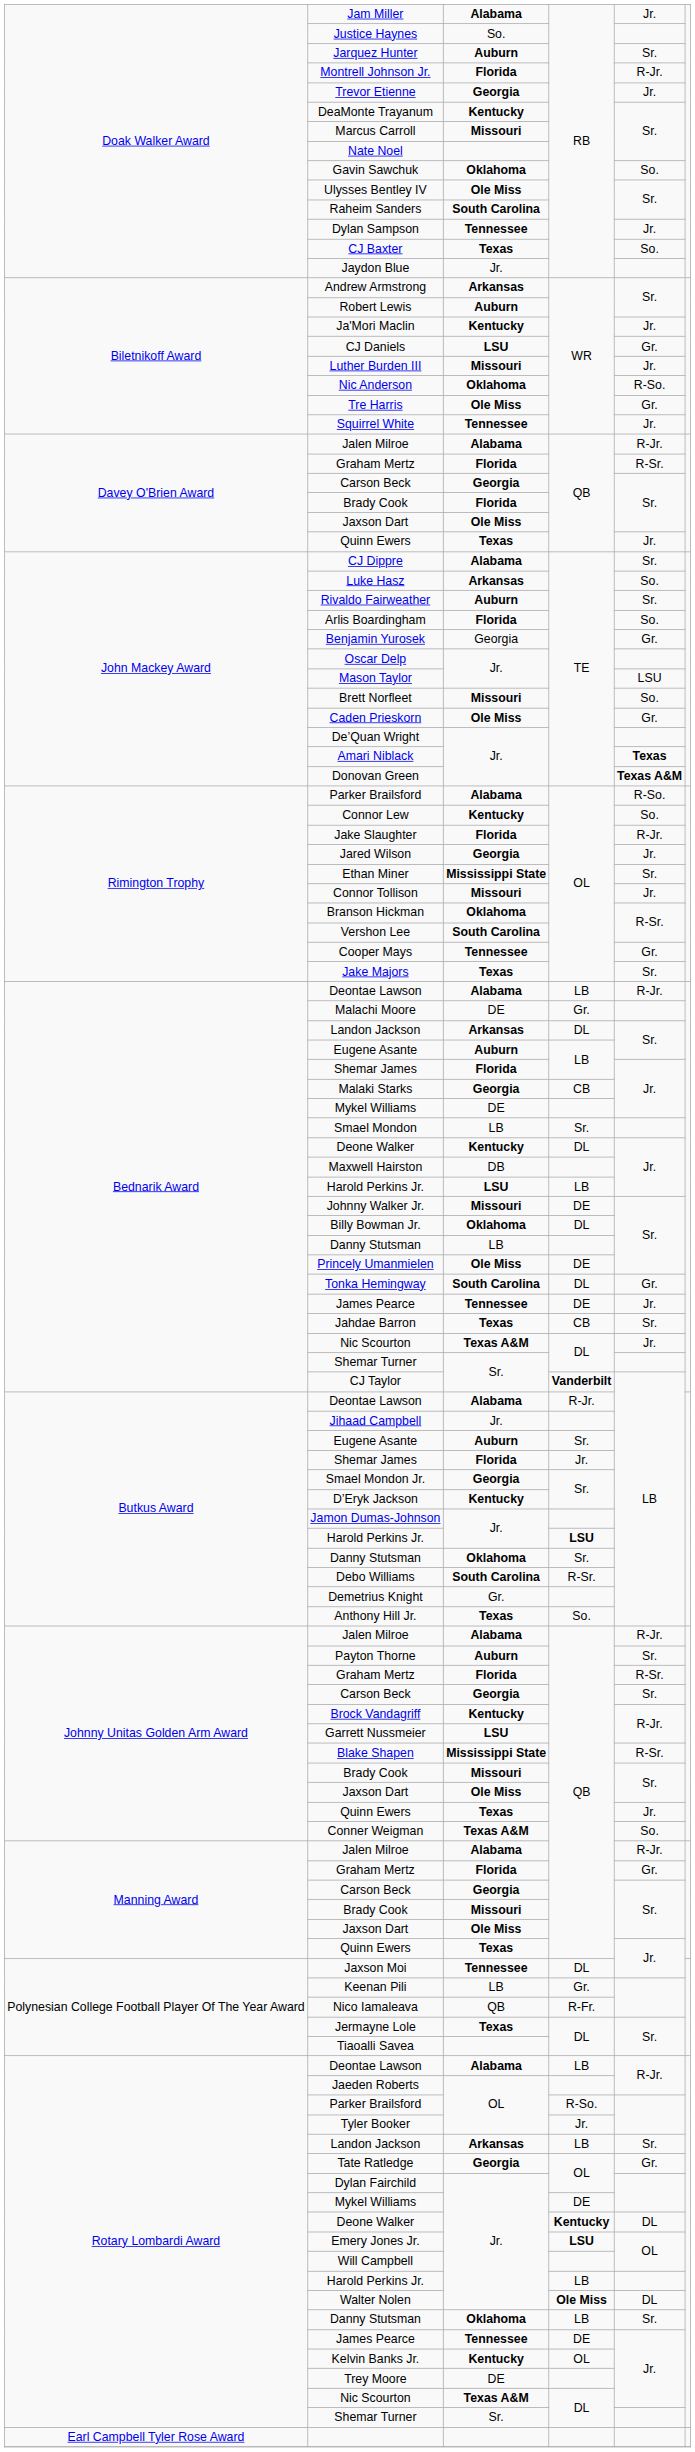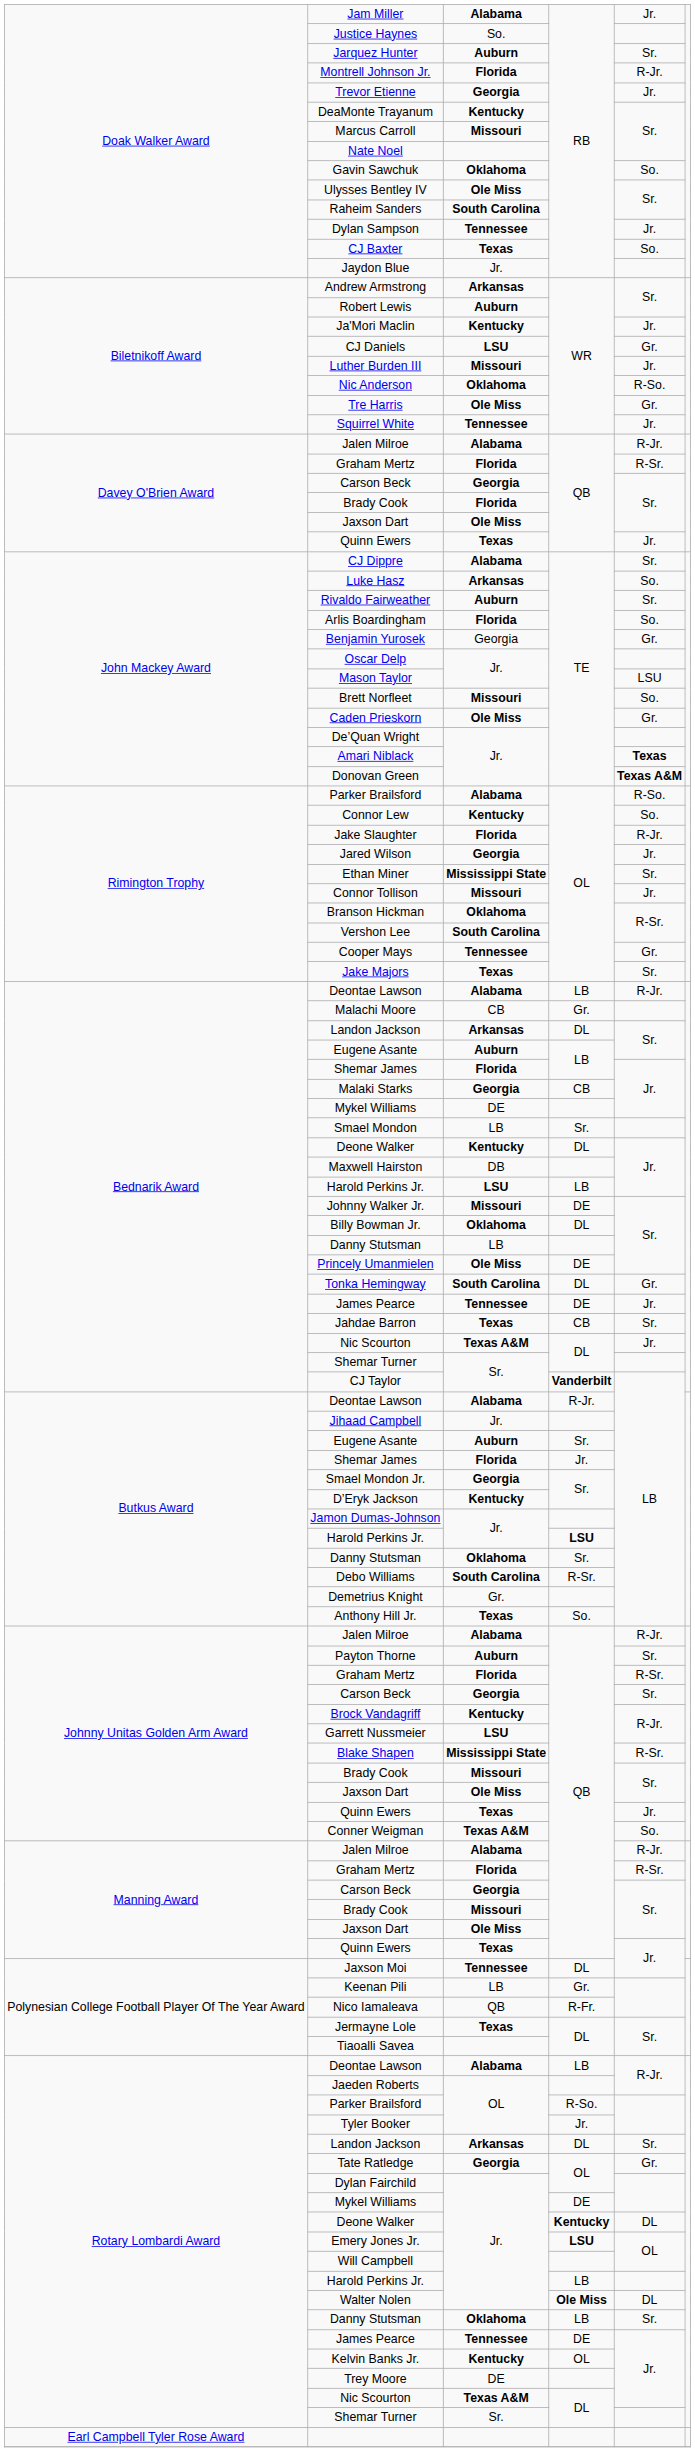(496, 1010) DE -> (496, 1010) CB
(650, 1870) Gr. -> (650, 1870) R-Sr.
(582, 2143) LB -> (582, 2143) DL
